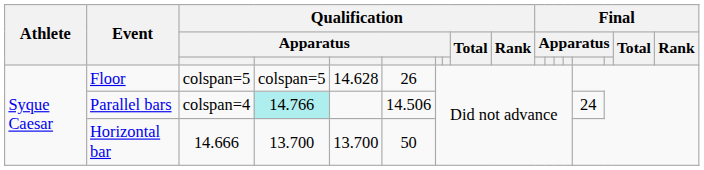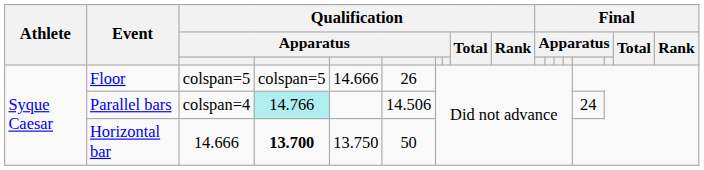(356, 78) 14.628 -> (356, 78) 14.666
(292, 142) normal -> (292, 142) bold
(356, 142) 13.700 -> (356, 142) 13.750
